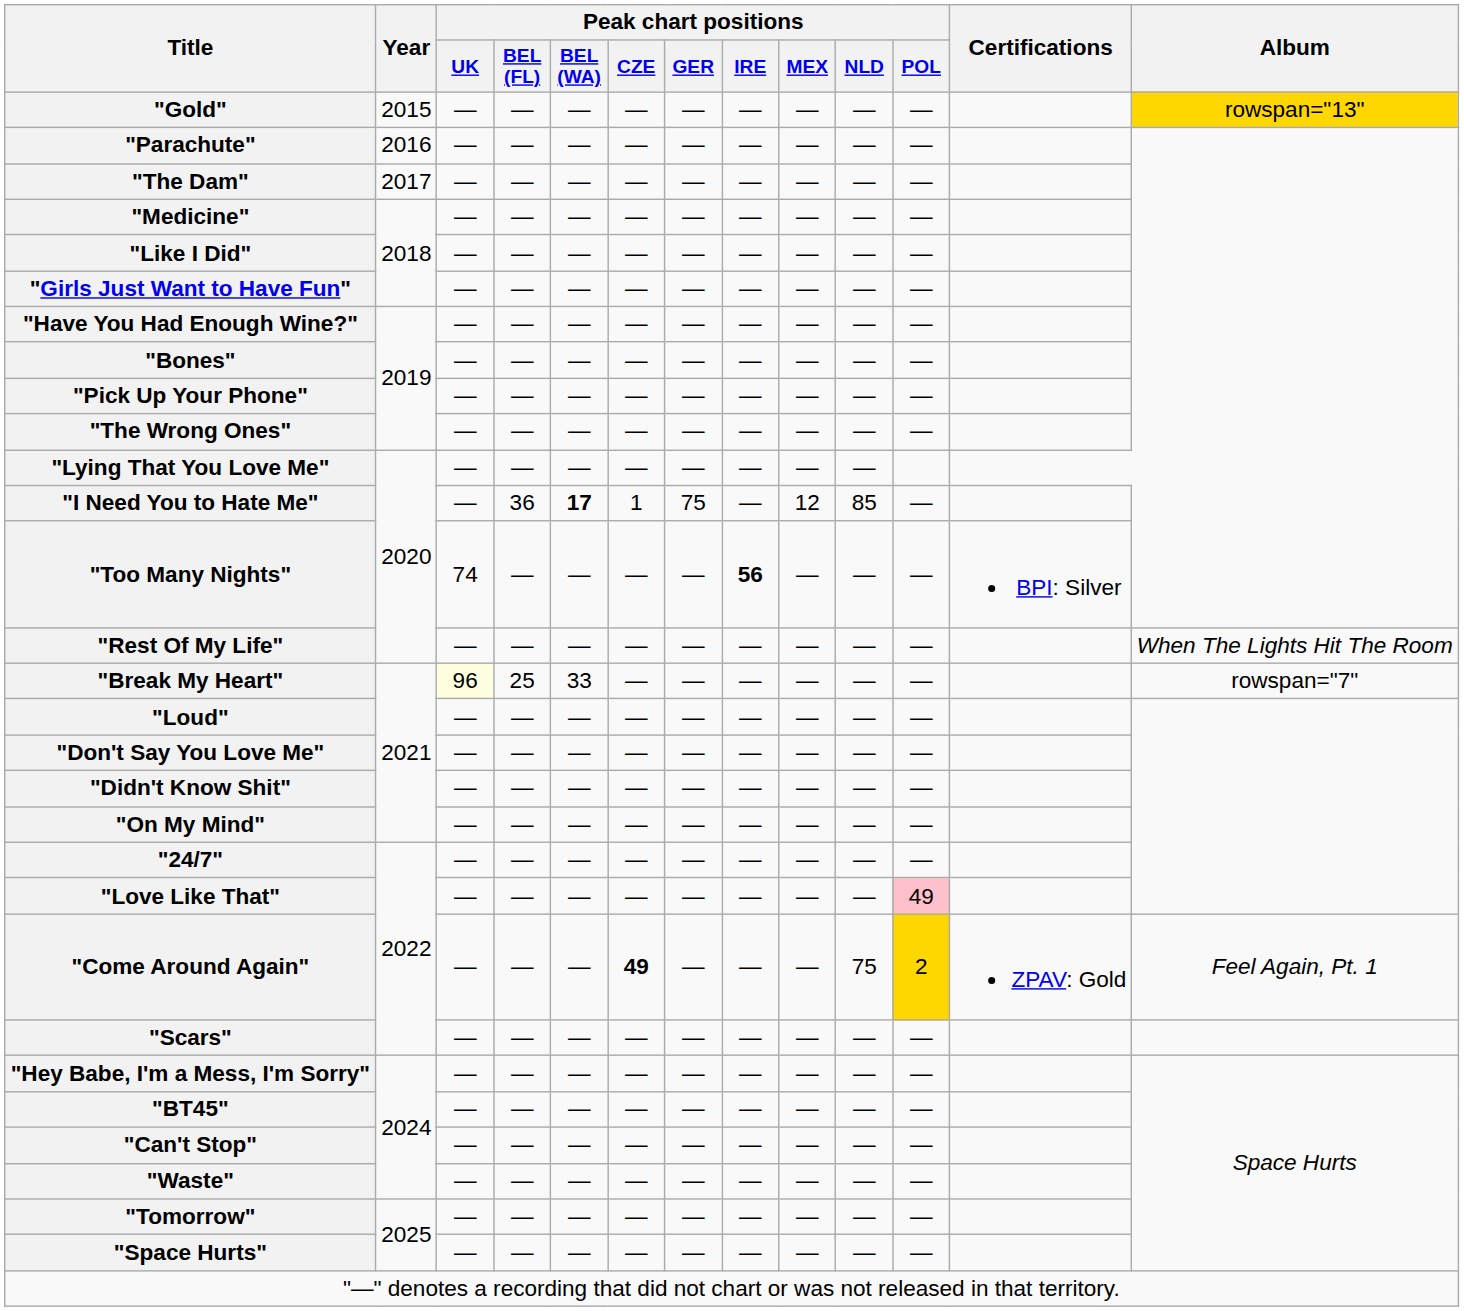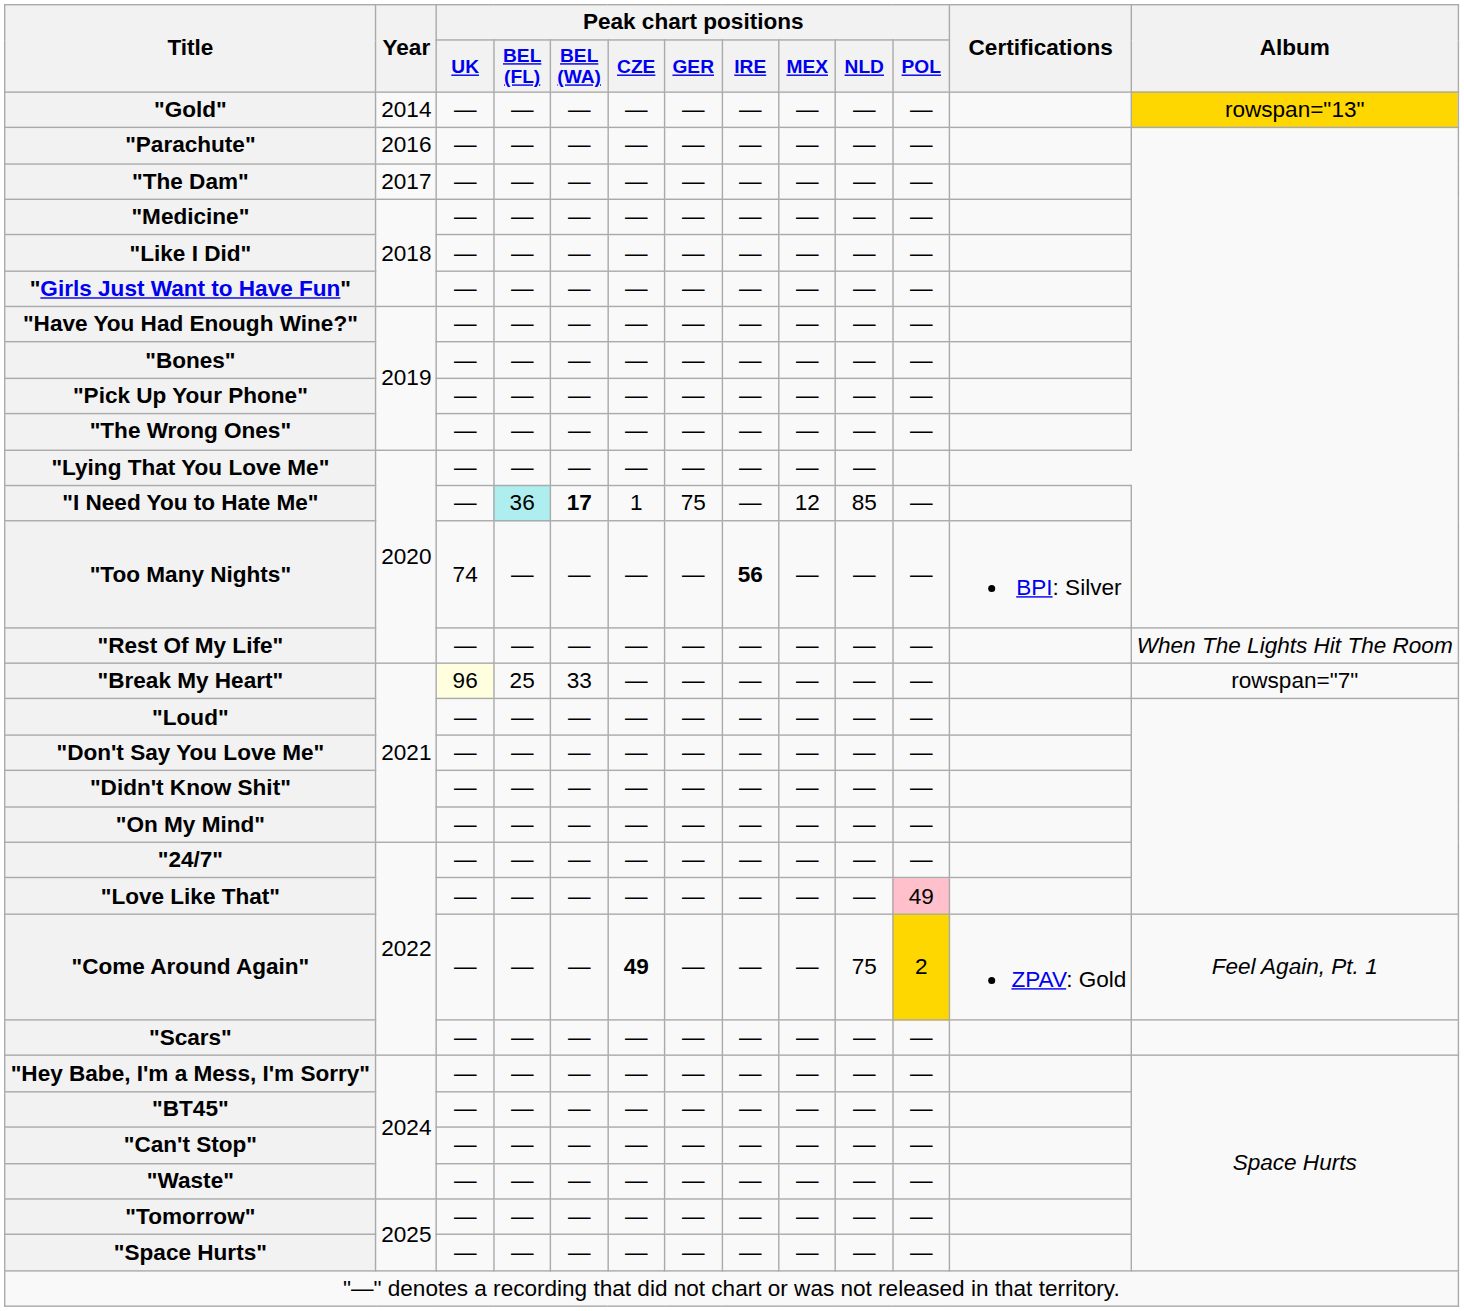(406, 109) 2015 -> (406, 109) 2014
(522, 503) no background -> (522, 503) paleturquoise background
